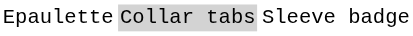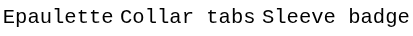(188, 18) lightgrey background -> (188, 18) no background
